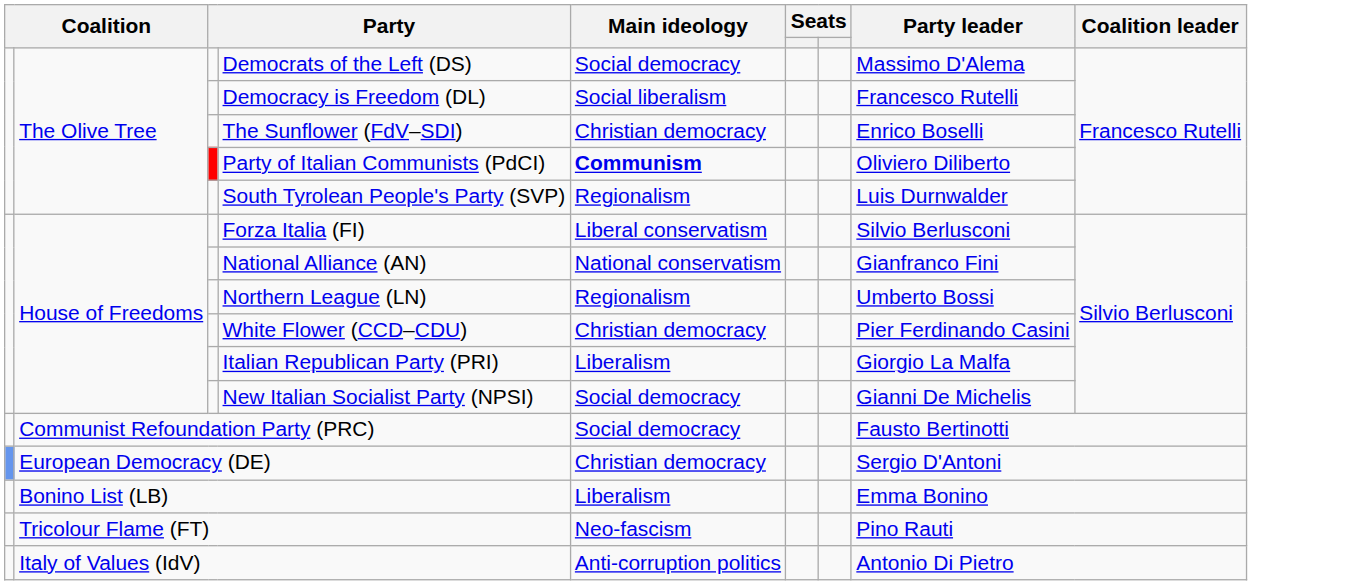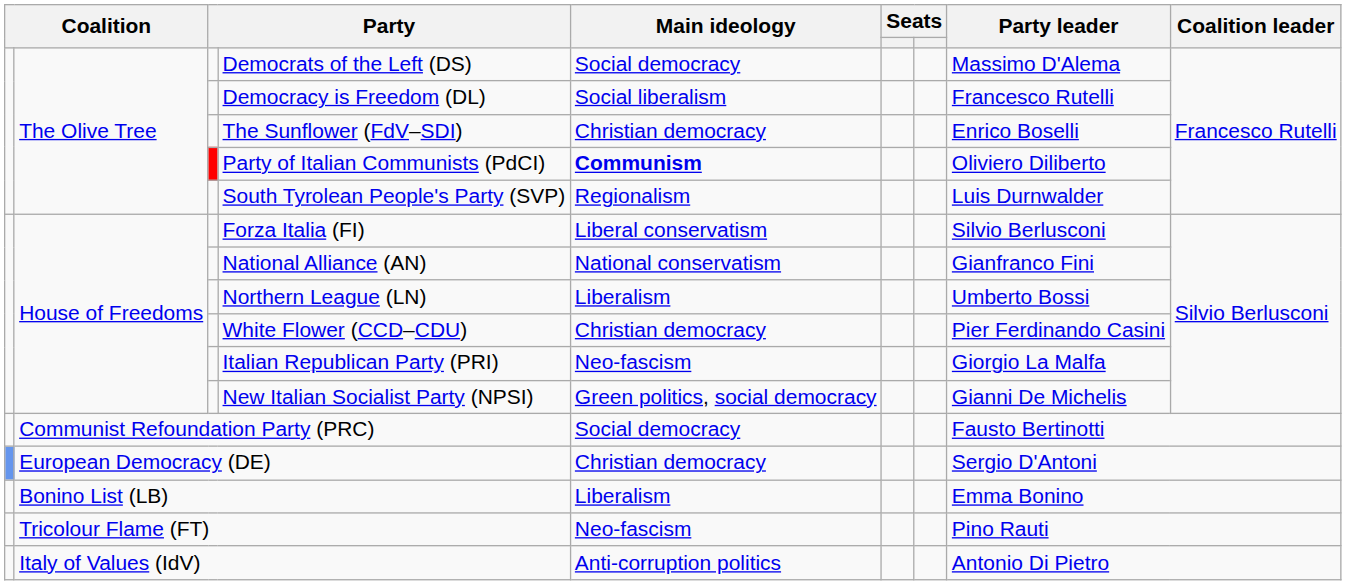(633, 296) Regionalism -> (623, 296) Liberalism
(623, 363) Liberalism -> (633, 363) Neo-fascism
(658, 396) Social democracy -> (726, 396) Green politics, social democracy
